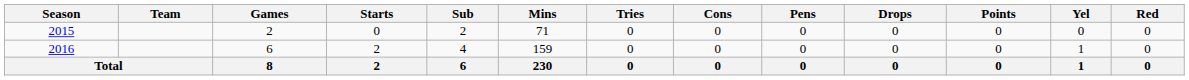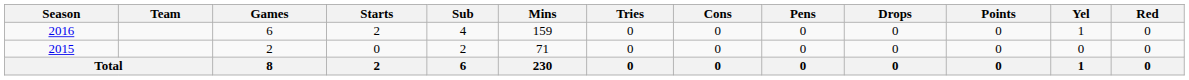rows swapped: (61, 31) <-> (61, 48)
